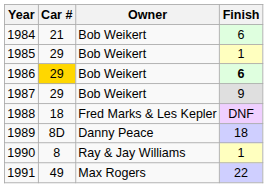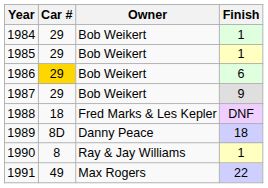(57, 35) 21 -> (57, 35) 29
(241, 35) 6 -> (241, 35) 1
(241, 74) bold -> (241, 74) normal
